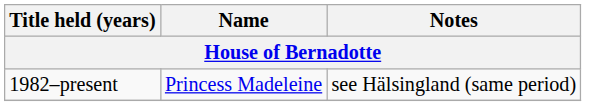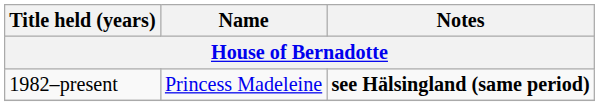(454, 84) normal -> (461, 84) bold
